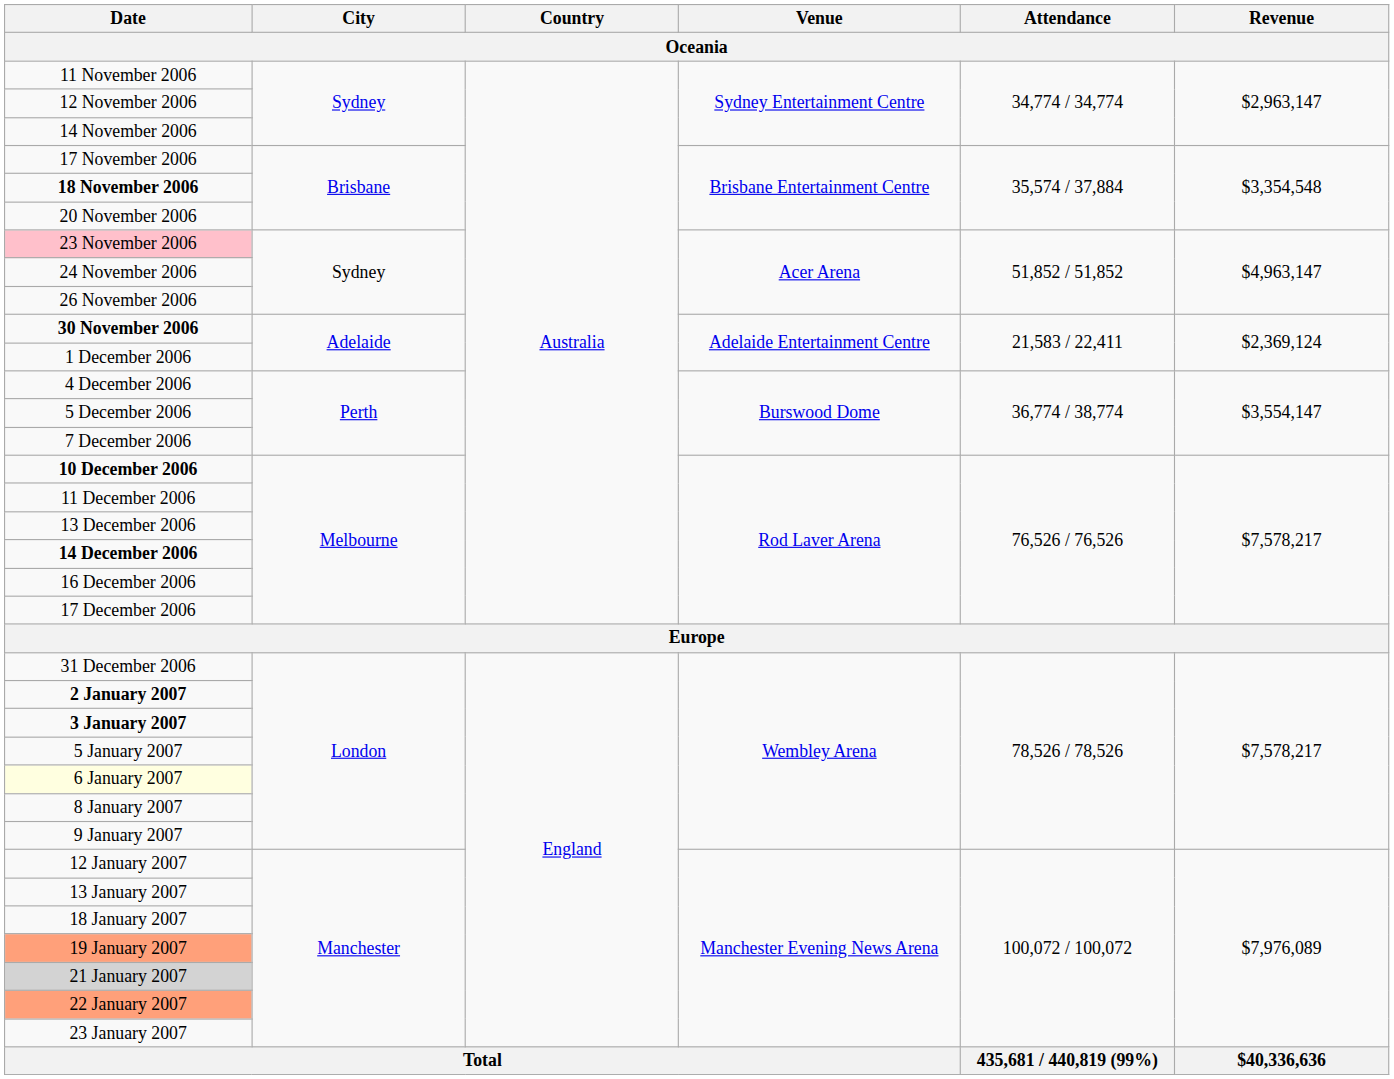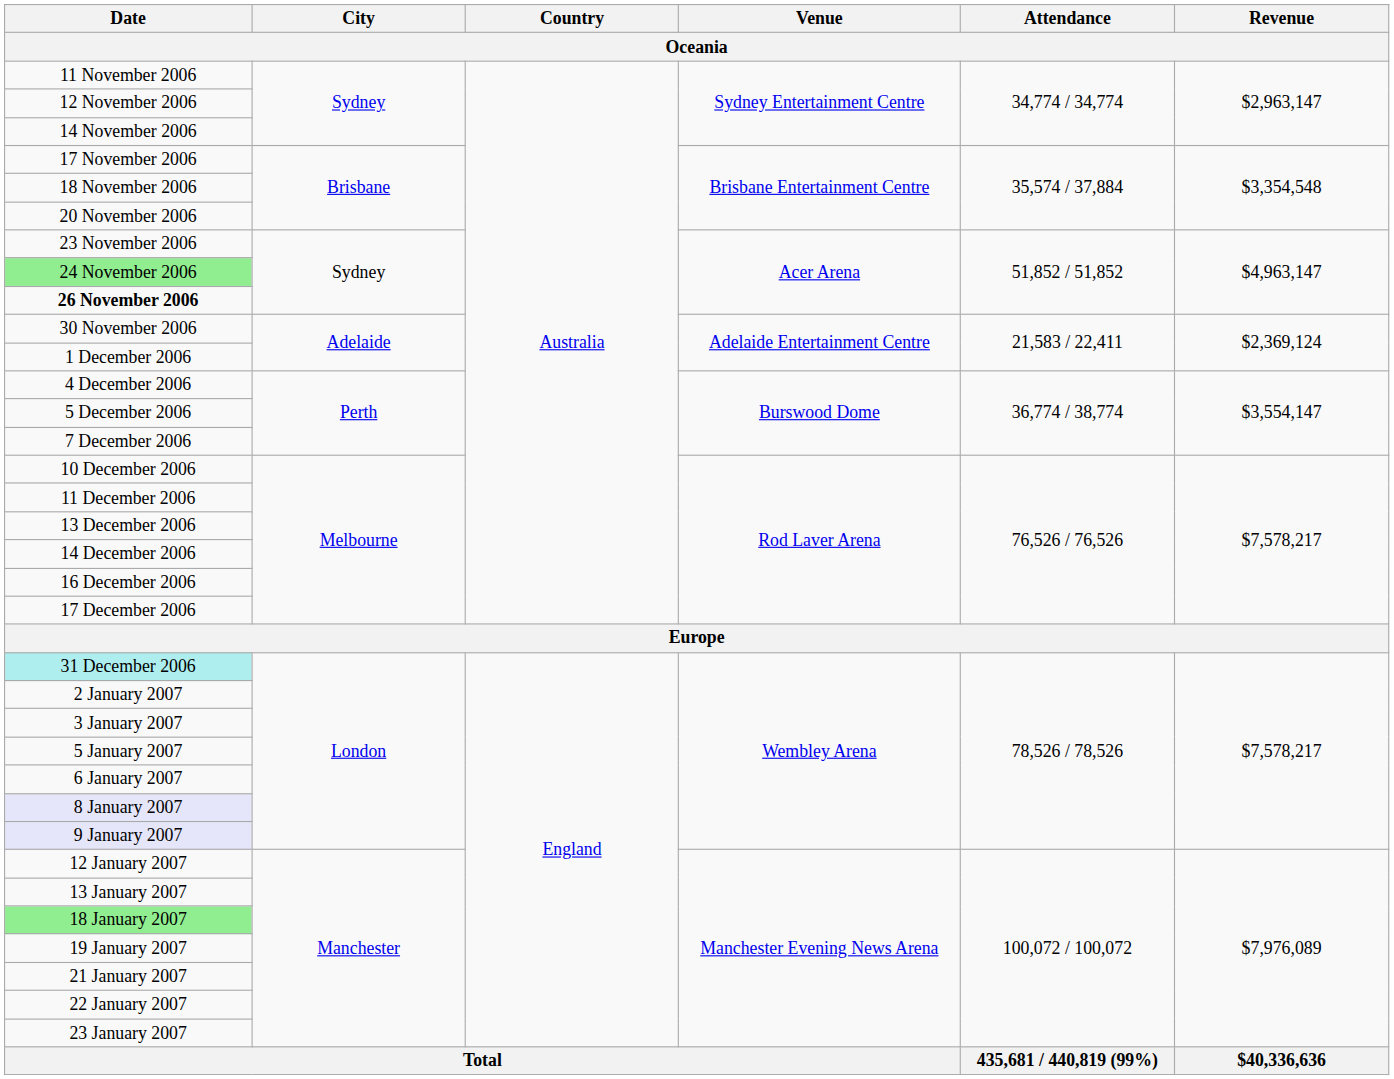(128, 187) bold -> (128, 187) normal
(128, 243) pink background -> (128, 243) no background
(128, 272) no background -> (128, 272) lightgreen background
(128, 300) normal -> (128, 300) bold
(128, 328) bold -> (128, 328) normal
(128, 469) bold -> (128, 469) normal
(128, 553) bold -> (128, 553) normal
(128, 666) no background -> (128, 666) paleturquoise background
(128, 694) bold -> (128, 694) normal
(128, 722) bold -> (128, 722) normal
(128, 779) lightyellow background -> (128, 779) no background
(128, 807) no background -> (128, 807) lavender background
(128, 835) no background -> (128, 835) lavender background
(128, 919) no background -> (128, 919) lightgreen background
(128, 948) lightsalmon background -> (128, 948) no background
(128, 976) lightgrey background -> (128, 976) no background
(128, 1004) lightsalmon background -> (128, 1004) no background
